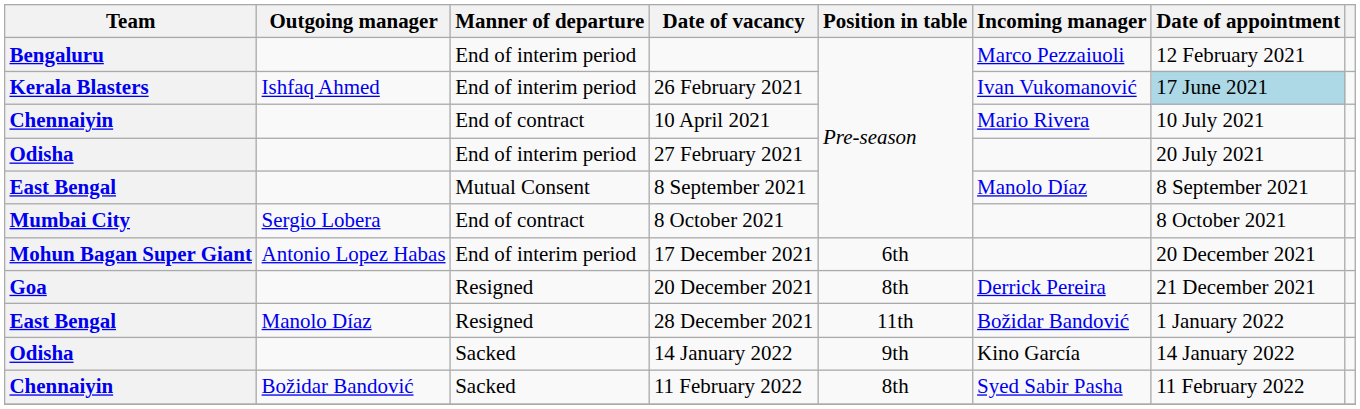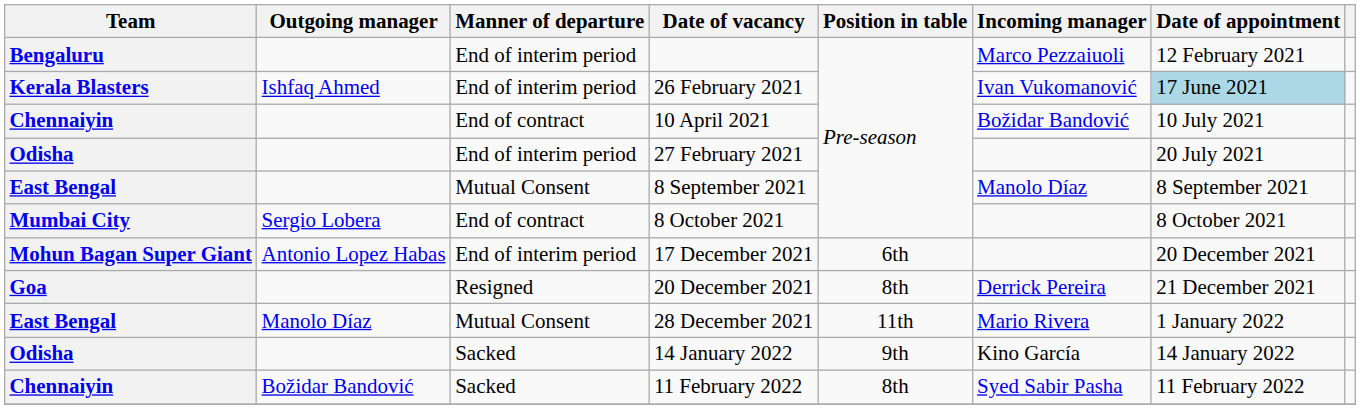(1033, 120) Mario Rivera -> (1053, 120) Božidar Bandović
(494, 320) Resigned -> (522, 320) Mutual Consent
(1053, 320) Božidar Bandović -> (1033, 320) Mario Rivera
